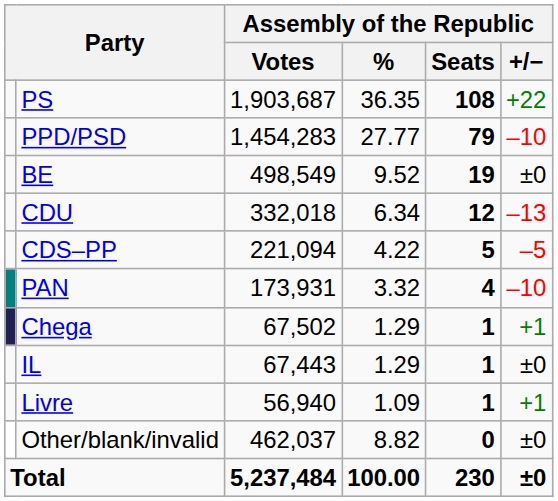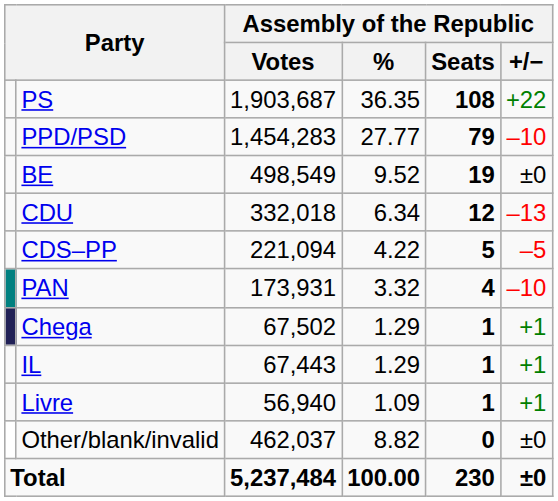(533, 364) ±0 -> (533, 364) +1
